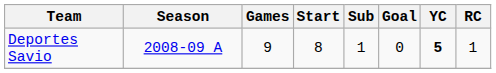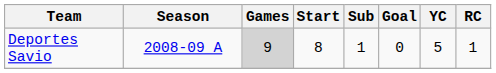(268, 49) no background -> (268, 49) lightgrey background
(438, 49) bold -> (438, 49) normal
